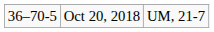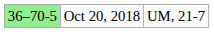(32, 16) no background -> (32, 16) lightgreen background
